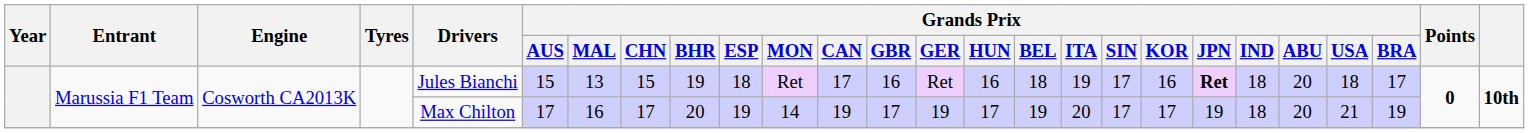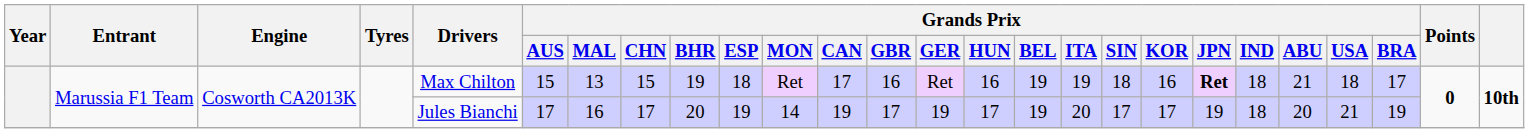(468, 81) Jules Bianchi -> (468, 81) Max Chilton
(1038, 81) 18 -> (1038, 81) 19
(1121, 81) 17 -> (1121, 81) 18
(1302, 81) 20 -> (1302, 81) 21
(468, 112) Max Chilton -> (468, 112) Jules Bianchi
